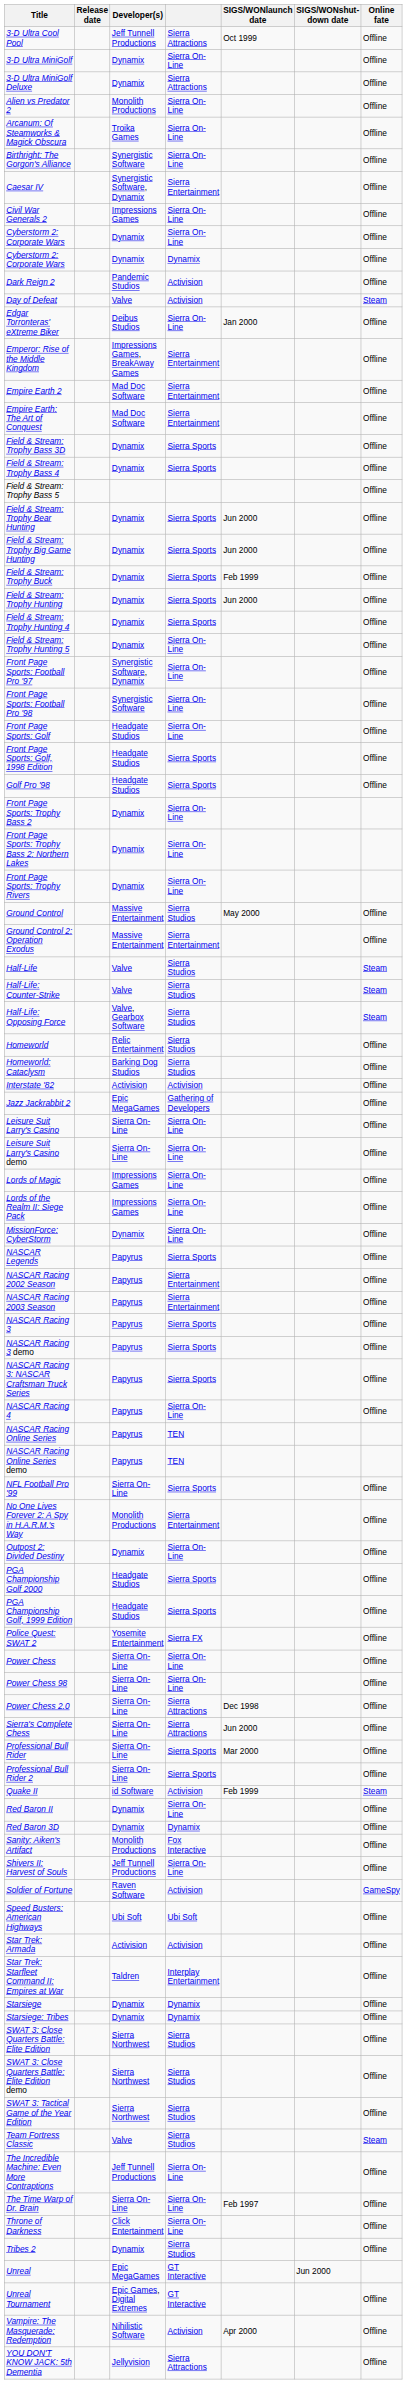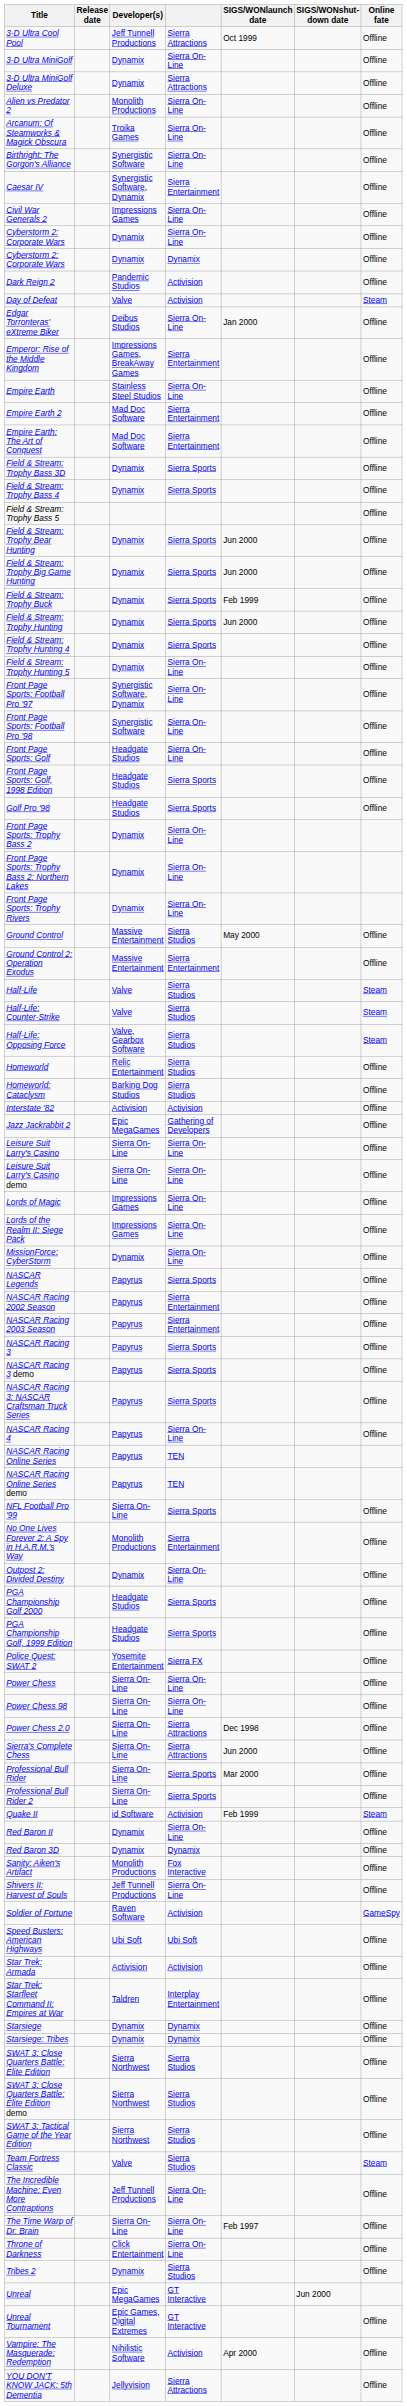+ row: (30, 391)
